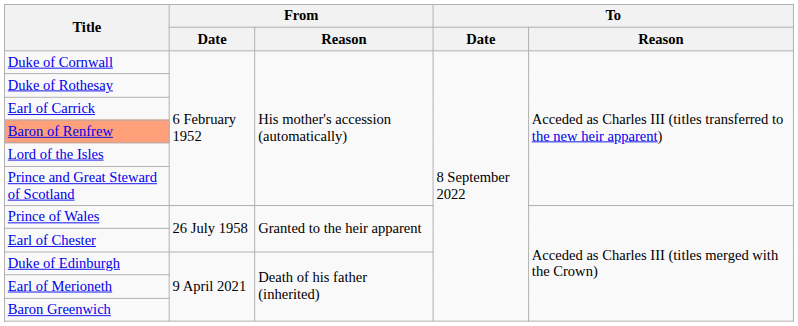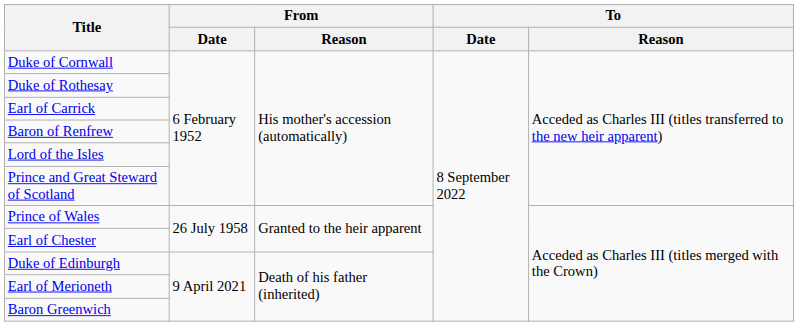(60, 131) lightsalmon background -> (60, 131) no background
